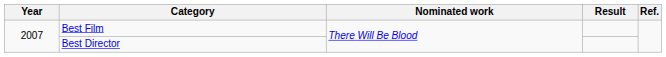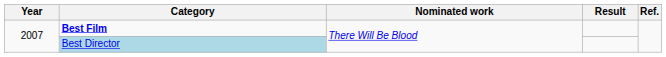(83, 28) normal -> (84, 28) bold
(91, 44) no background -> (91, 44) lightblue background
